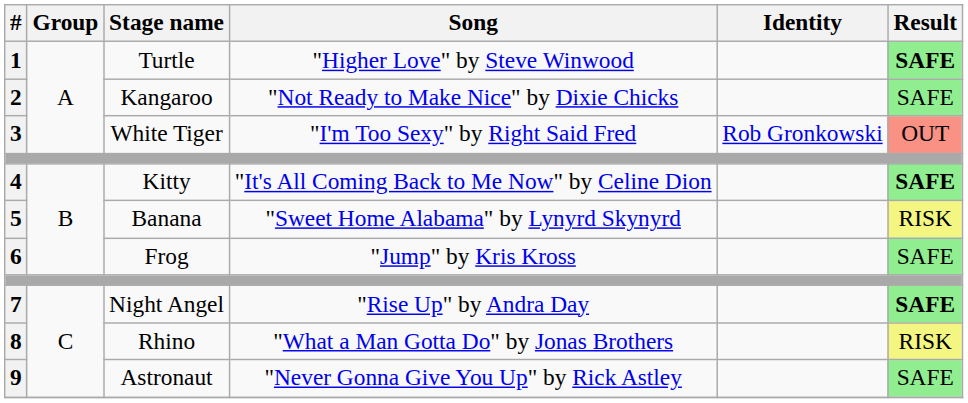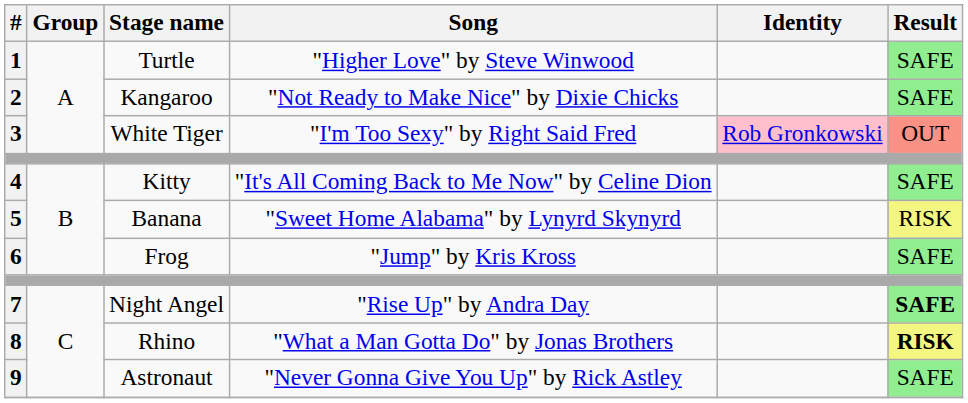(925, 60) bold -> (925, 60) normal
(802, 134) no background -> (802, 134) pink background
(925, 181) bold -> (925, 181) normal
(925, 340) normal -> (925, 340) bold
